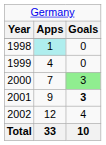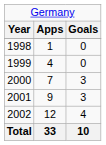(50, 47) paleturquoise background -> (50, 47) no background
(83, 81) lightgreen background -> (83, 81) no background
(83, 98) bold -> (83, 98) normal
